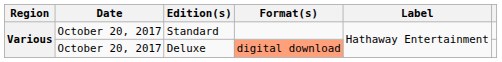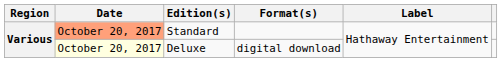(110, 31) no background -> (110, 31) lightsalmon background
(110, 48) no background -> (110, 48) lightyellow background
(289, 48) lightsalmon background -> (289, 48) no background
